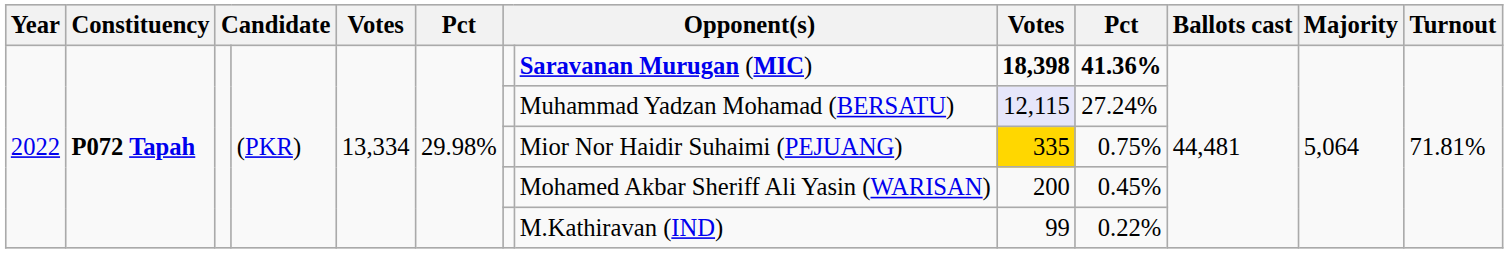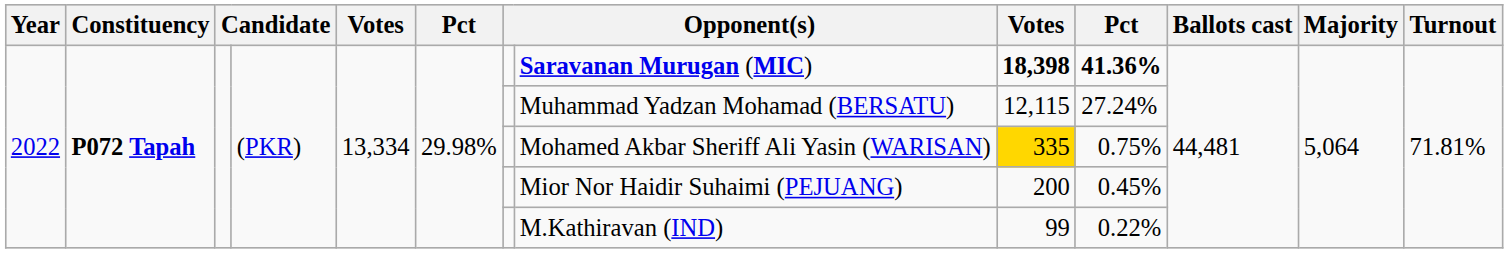(1037, 106) lavender background -> (1037, 106) no background
(711, 146) Mior Nor Haidir Suhaimi (PEJUANG) -> (755, 146) Mohamed Akbar Sheriff Ali Yasin (WARISAN)
(755, 187) Mohamed Akbar Sheriff Ali Yasin (WARISAN) -> (711, 187) Mior Nor Haidir Suhaimi (PEJUANG)
